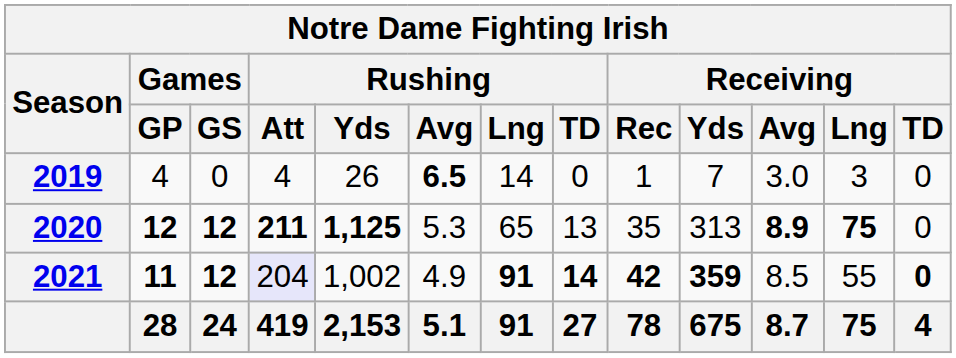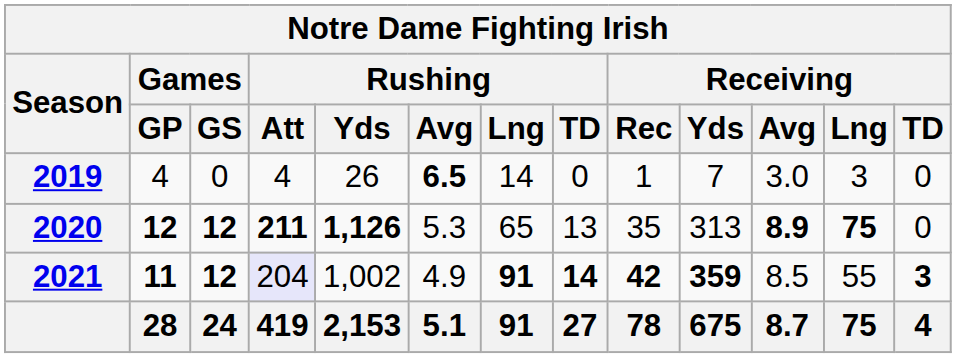(362, 227) 1,125 -> (362, 227) 1,126
(923, 276) 0 -> (923, 276) 3
